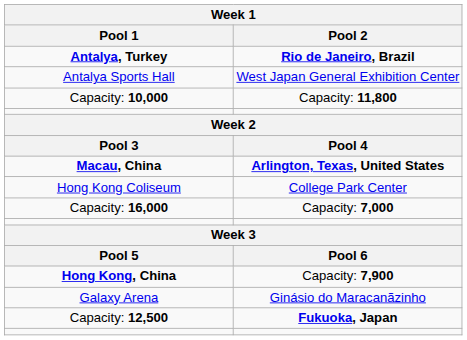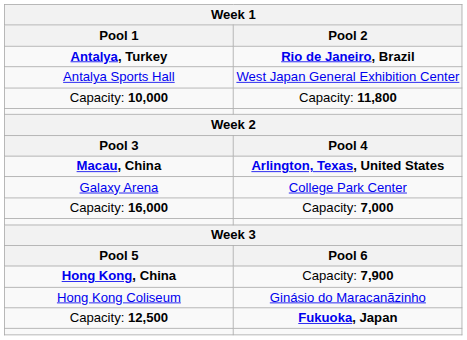(119, 187) Hong Kong Coliseum -> (119, 187) Galaxy Arena
(119, 297) Galaxy Arena -> (119, 297) Hong Kong Coliseum
